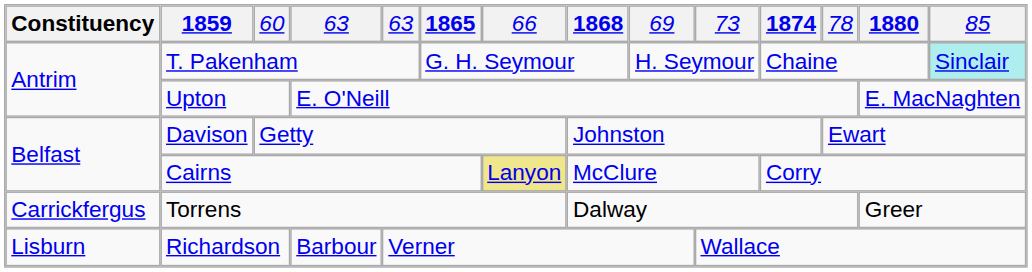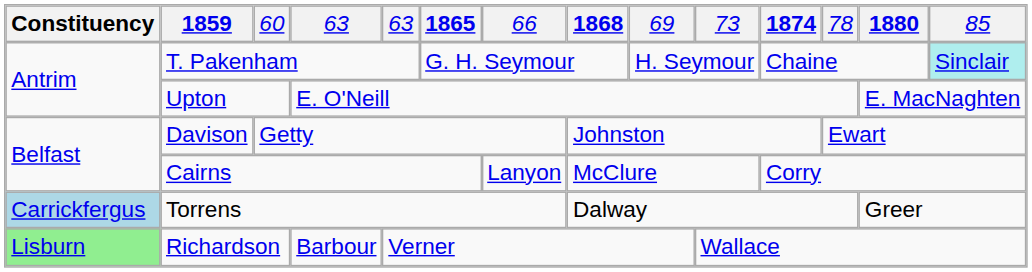(524, 172) khaki background -> (524, 172) no background
(78, 209) no background -> (78, 209) lightblue background
(48, 246) no background -> (48, 246) lightgreen background
